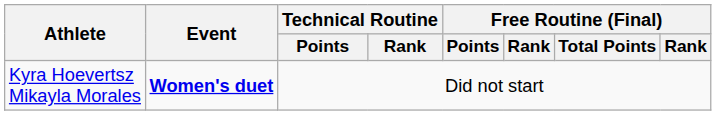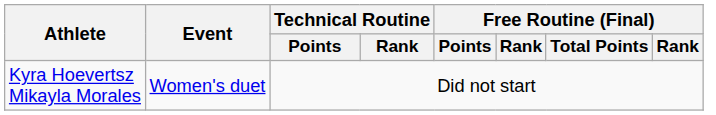(211, 86) bold -> (207, 86) normal
